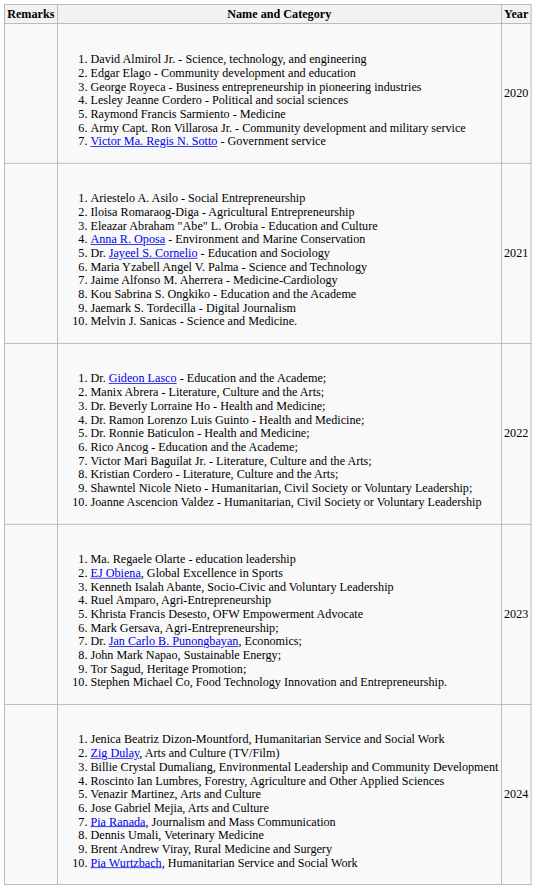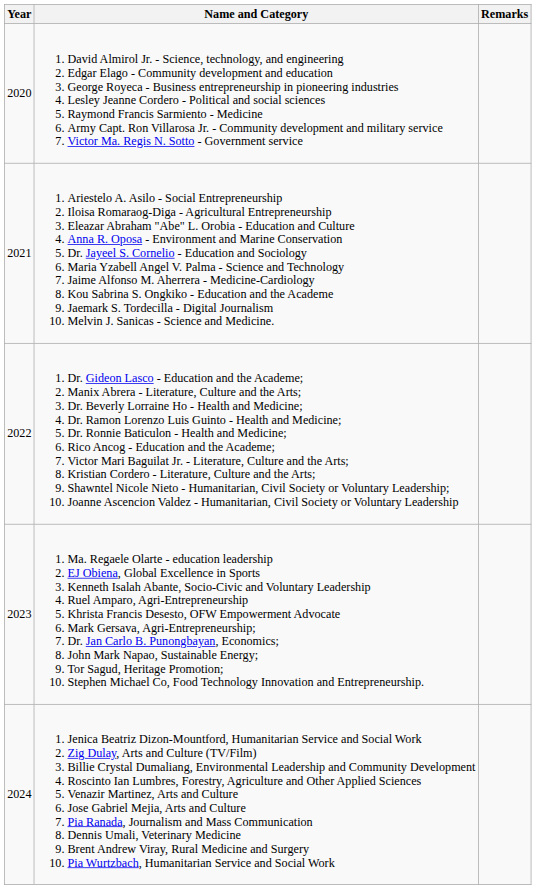columns swapped: (516, 14) <-> (31, 14)
